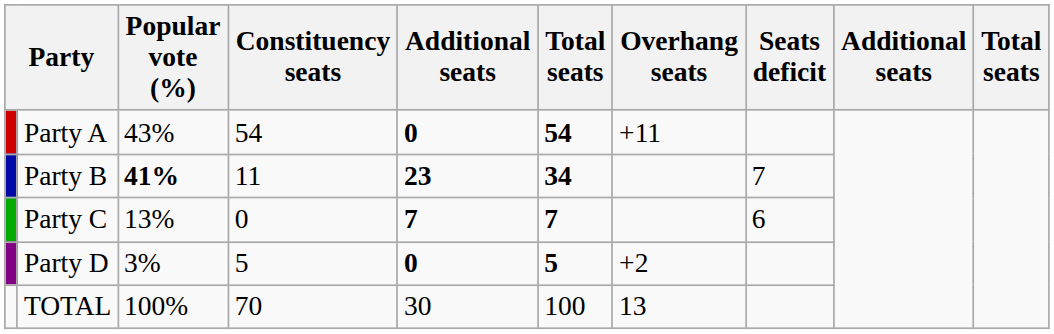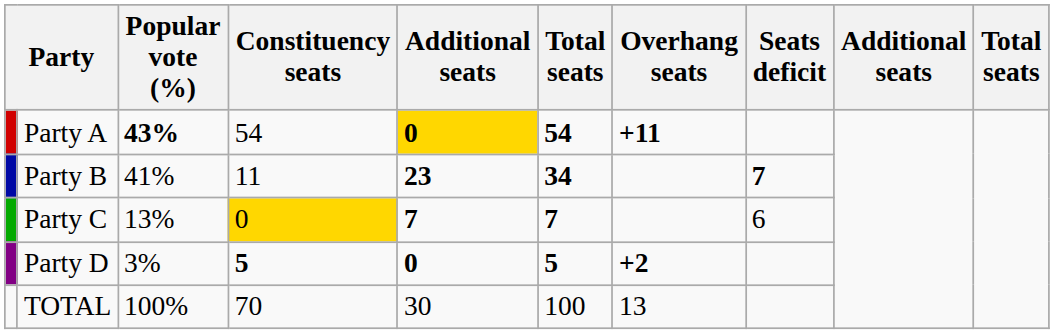(149, 131) normal -> (152, 131) bold
(411, 131) no background -> (411, 131) gold background
(640, 131) normal -> (640, 131) bold
(152, 175) bold -> (149, 175) normal
(759, 175) normal -> (759, 175) bold
(242, 219) no background -> (242, 219) gold background
(242, 262) normal -> (242, 262) bold
(634, 262) normal -> (634, 262) bold
